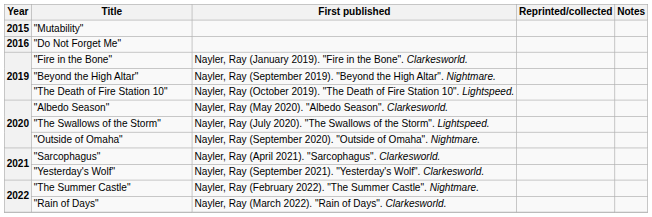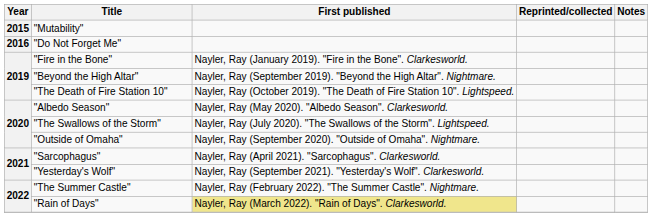(320, 204) no background -> (320, 204) khaki background
